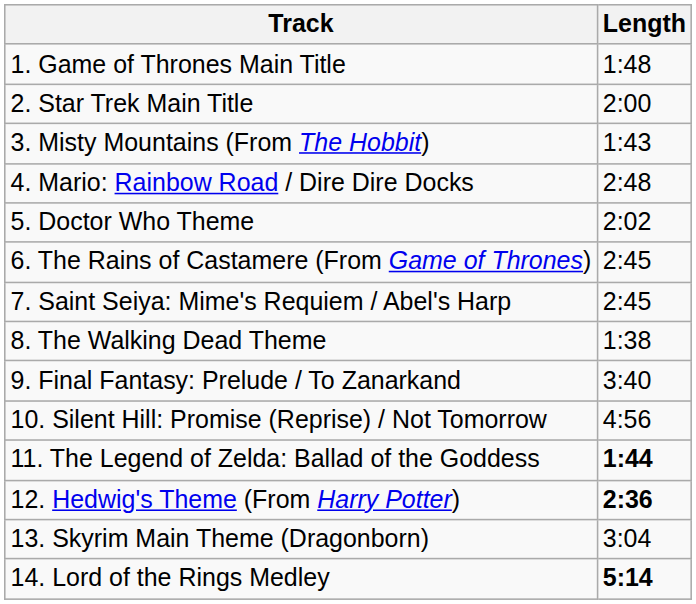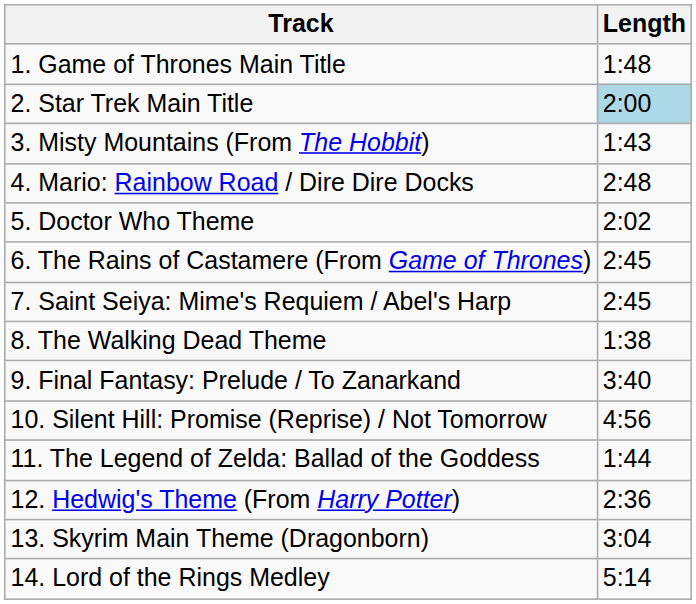(627, 103) no background -> (627, 103) lightblue background
(628, 459) bold -> (627, 459) normal
(628, 499) bold -> (627, 499) normal
(628, 578) bold -> (627, 578) normal
